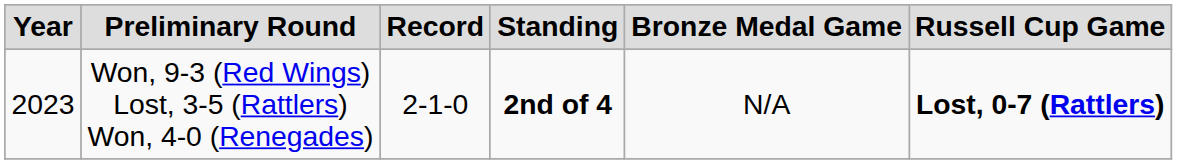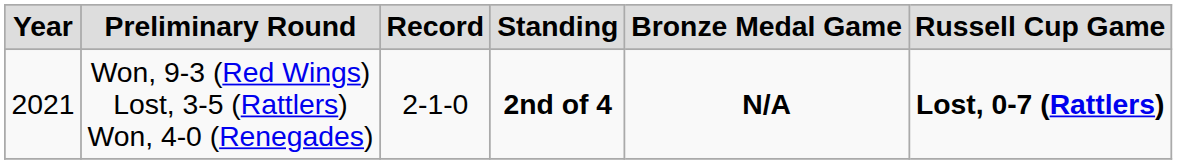(43, 103) 2023 -> (43, 103) 2021
(767, 103) normal -> (767, 103) bold
